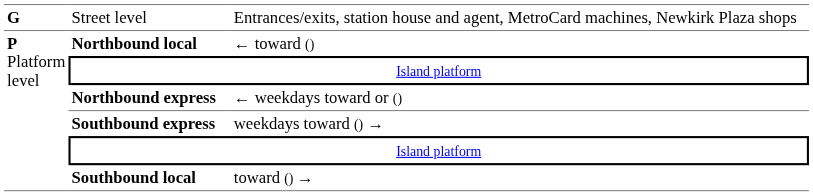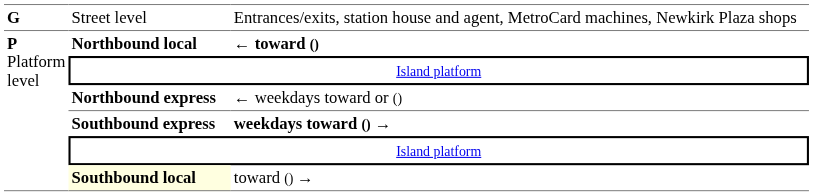(274, 43) normal -> (276, 43) bold
(309, 123) normal -> (313, 123) bold
(134, 177) no background -> (134, 177) lightyellow background
